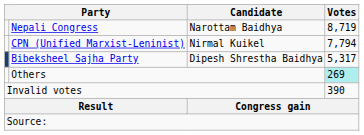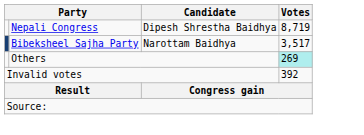(236, 28) Narottam Baidhya -> (210, 28) Dipesh Shrestha Baidhya
- row: (98, 44)
(256, 59) Dipesh Shrestha Baidhya -> (190, 44) Narottam Baidhya
(342, 59) 5,317 -> (296, 44) 3,517
(336, 91) 390 -> (290, 75) 392
